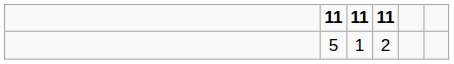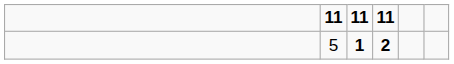(360, 45) normal -> (360, 45) bold
(386, 45) normal -> (386, 45) bold
